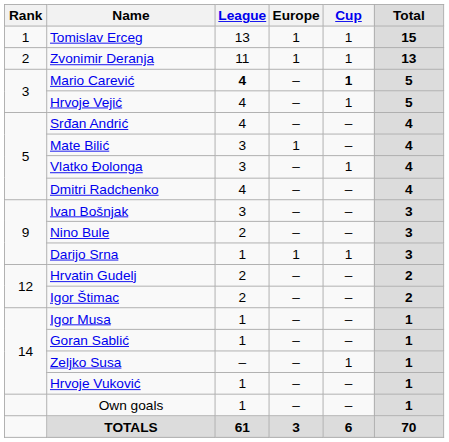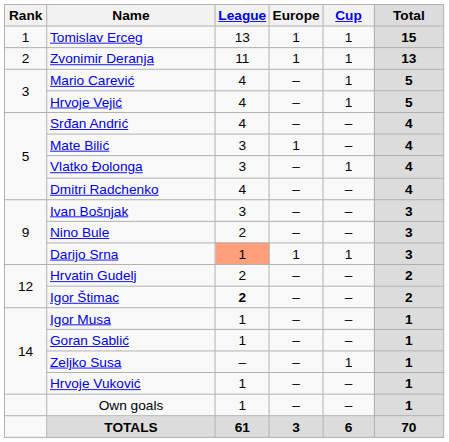(242, 80) bold -> (242, 80) normal
(348, 80) bold -> (348, 80) normal
(242, 254) no background -> (242, 254) lightsalmon background
(242, 297) normal -> (242, 297) bold
